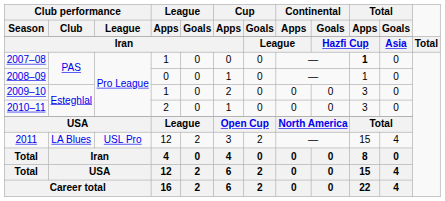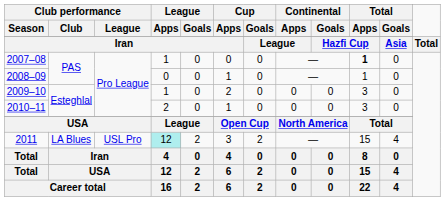(166, 140) no background -> (166, 140) paleturquoise background
